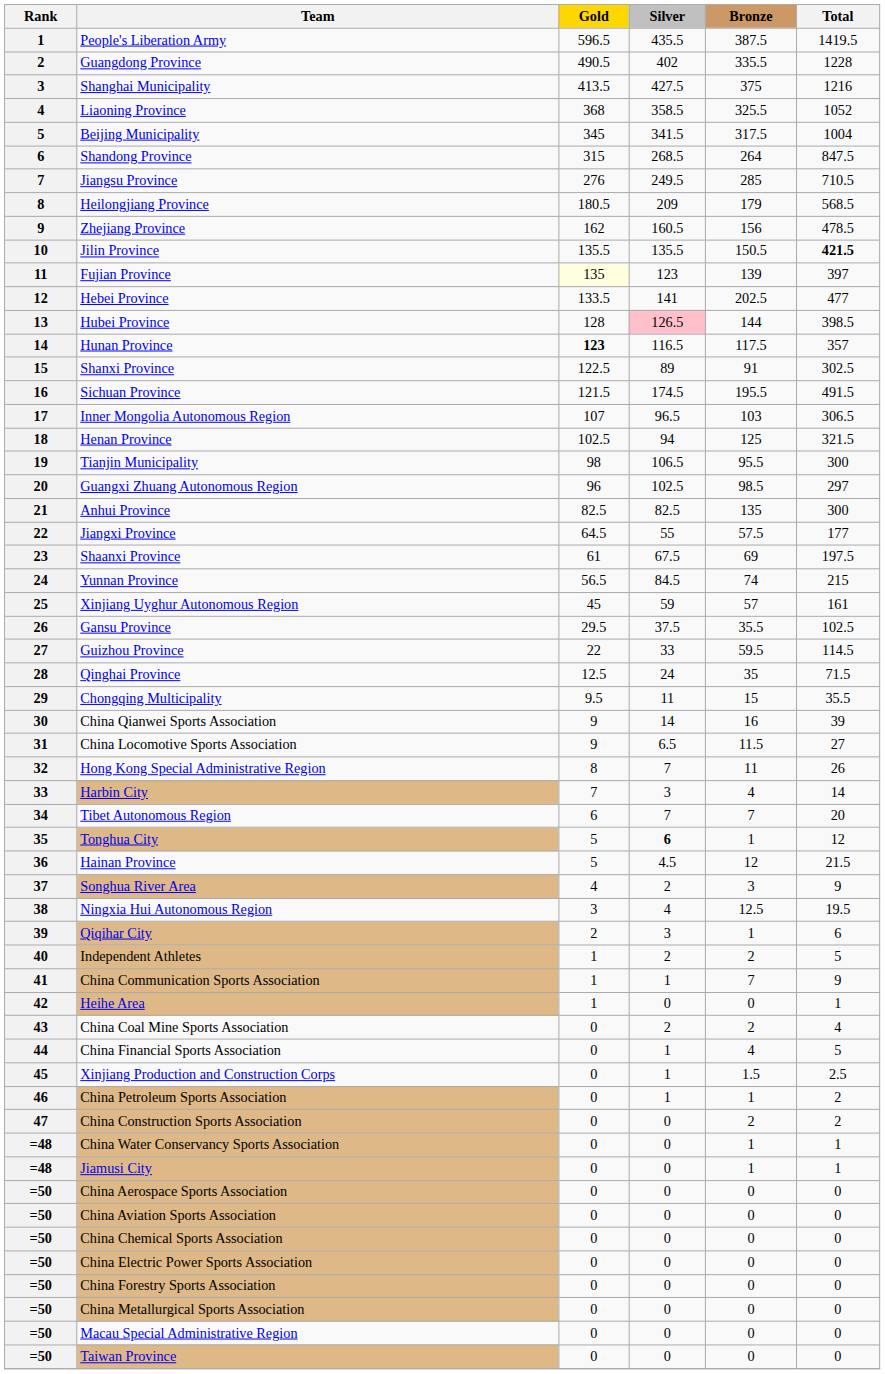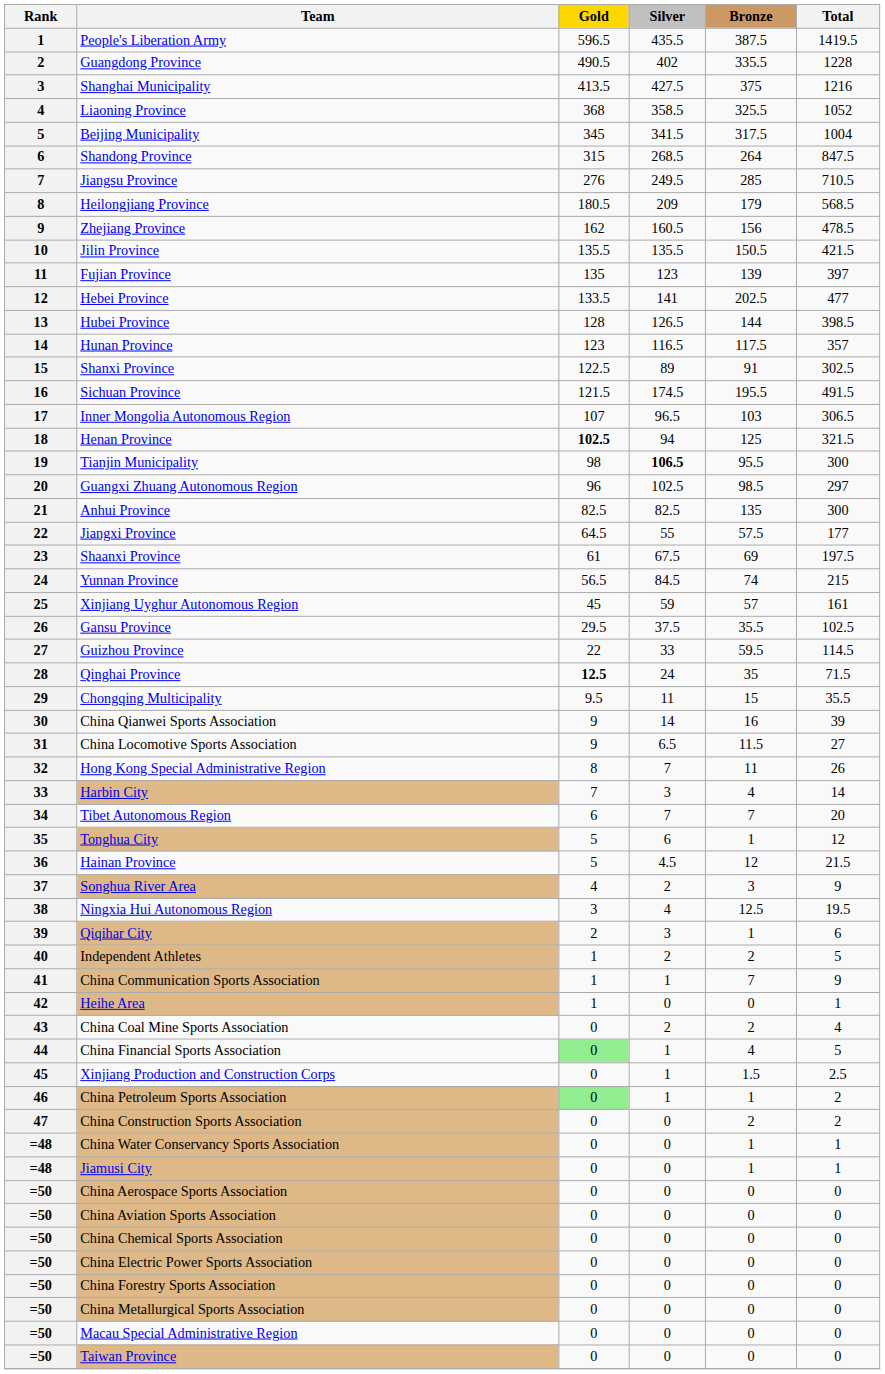(838, 251) bold -> (838, 251) normal
(594, 275) lightyellow background -> (594, 275) no background
(667, 322) pink background -> (667, 322) no background
(594, 345) bold -> (594, 345) normal
(594, 439) normal -> (594, 439) bold
(667, 463) normal -> (667, 463) bold
(594, 674) normal -> (594, 674) bold
(667, 839) bold -> (667, 839) normal
(594, 1051) no background -> (594, 1051) lightgreen background
(594, 1098) no background -> (594, 1098) lightgreen background
